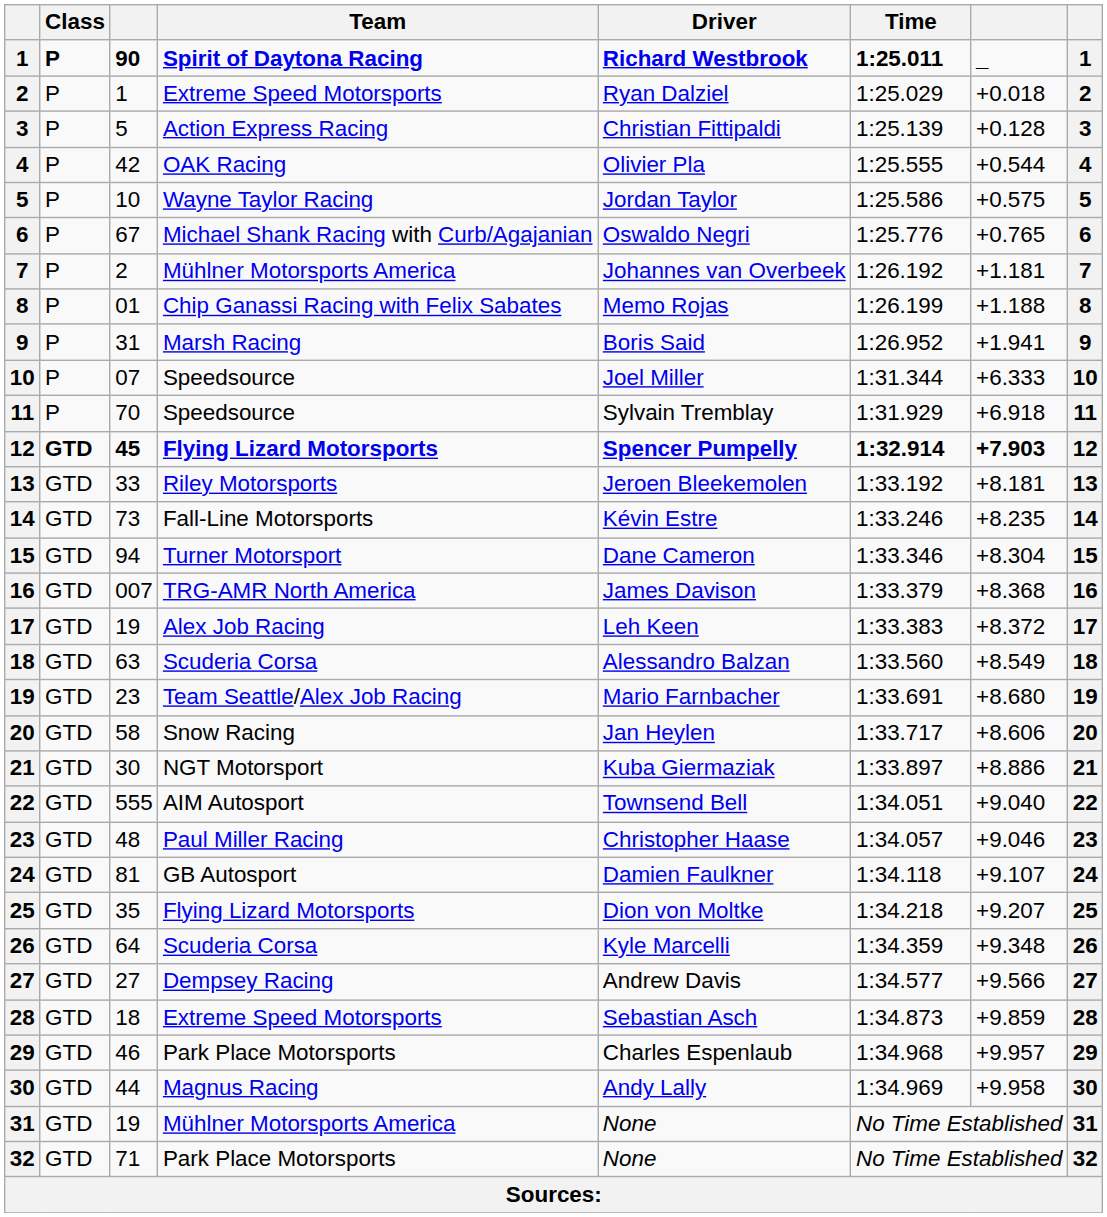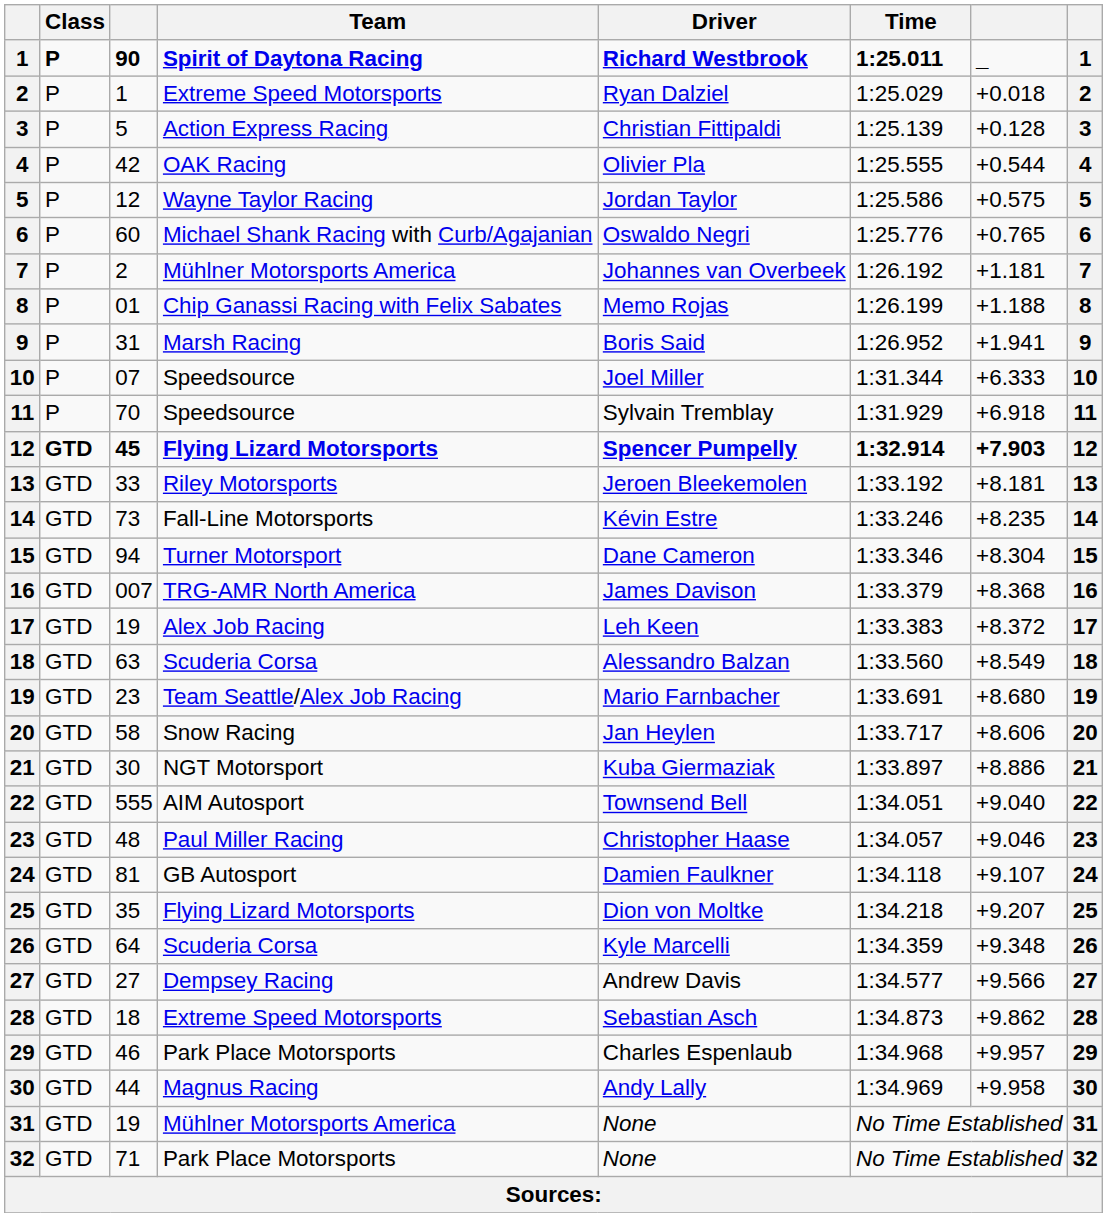(128, 199) 10 -> (128, 199) 12
(128, 235) 67 -> (128, 235) 60
(1011, 1016) +9.859 -> (1011, 1016) +9.862
